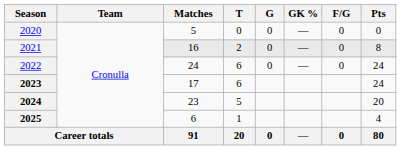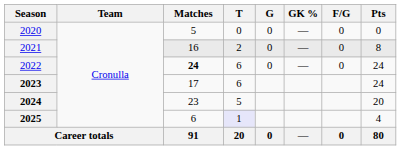(193, 66) normal -> (193, 66) bold
(239, 119) no background -> (239, 119) lavender background
